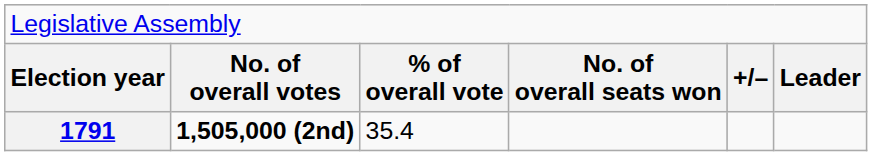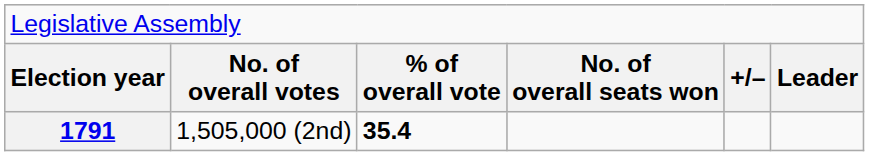(265, 130) bold -> (264, 130) normal
(390, 130) normal -> (387, 130) bold
